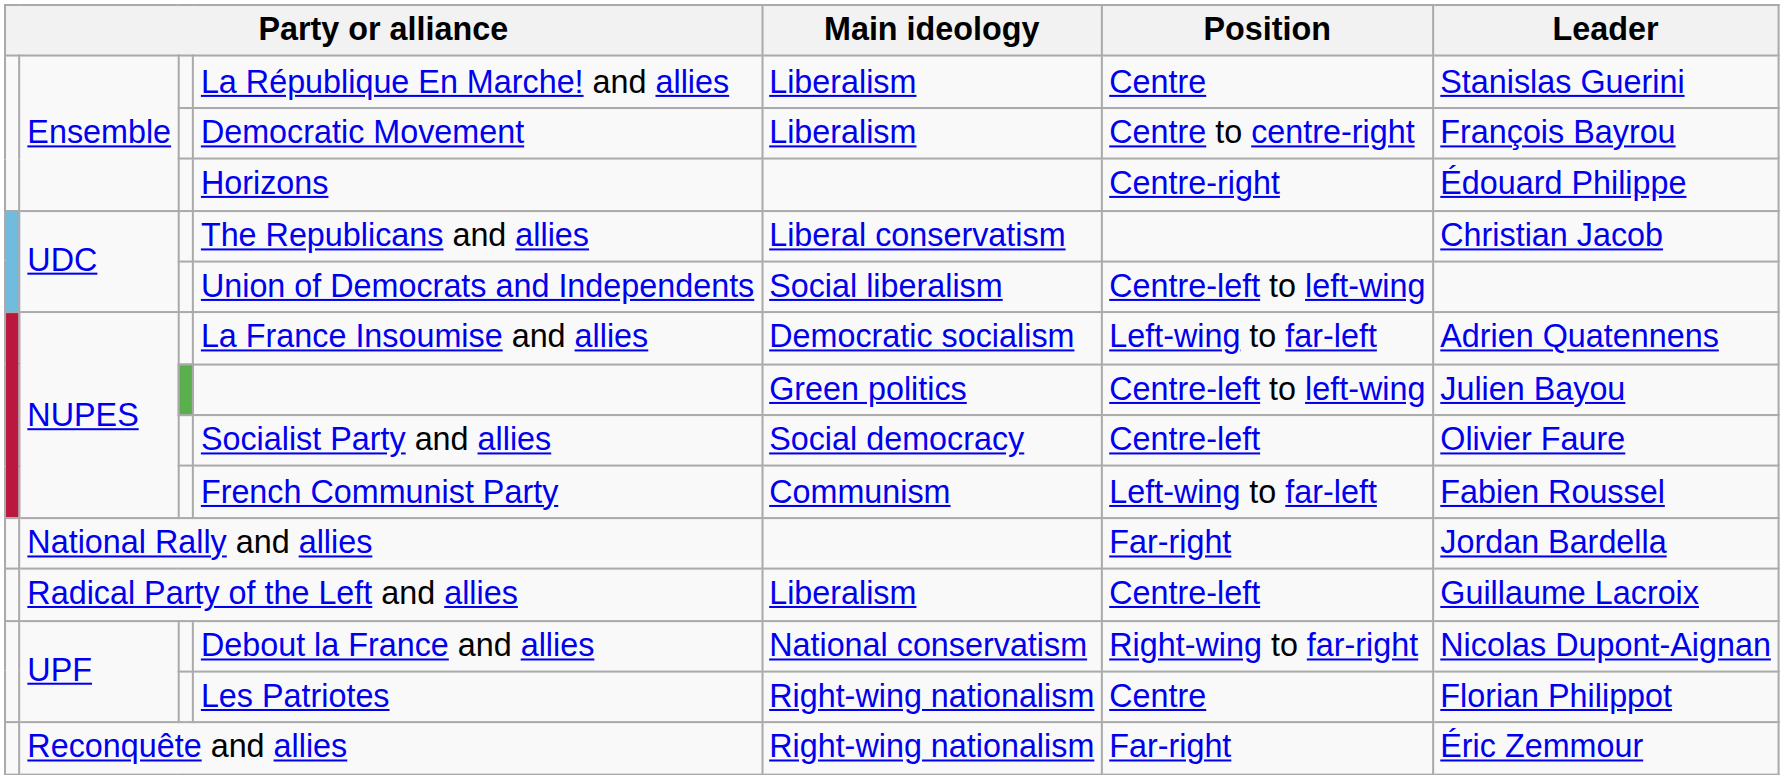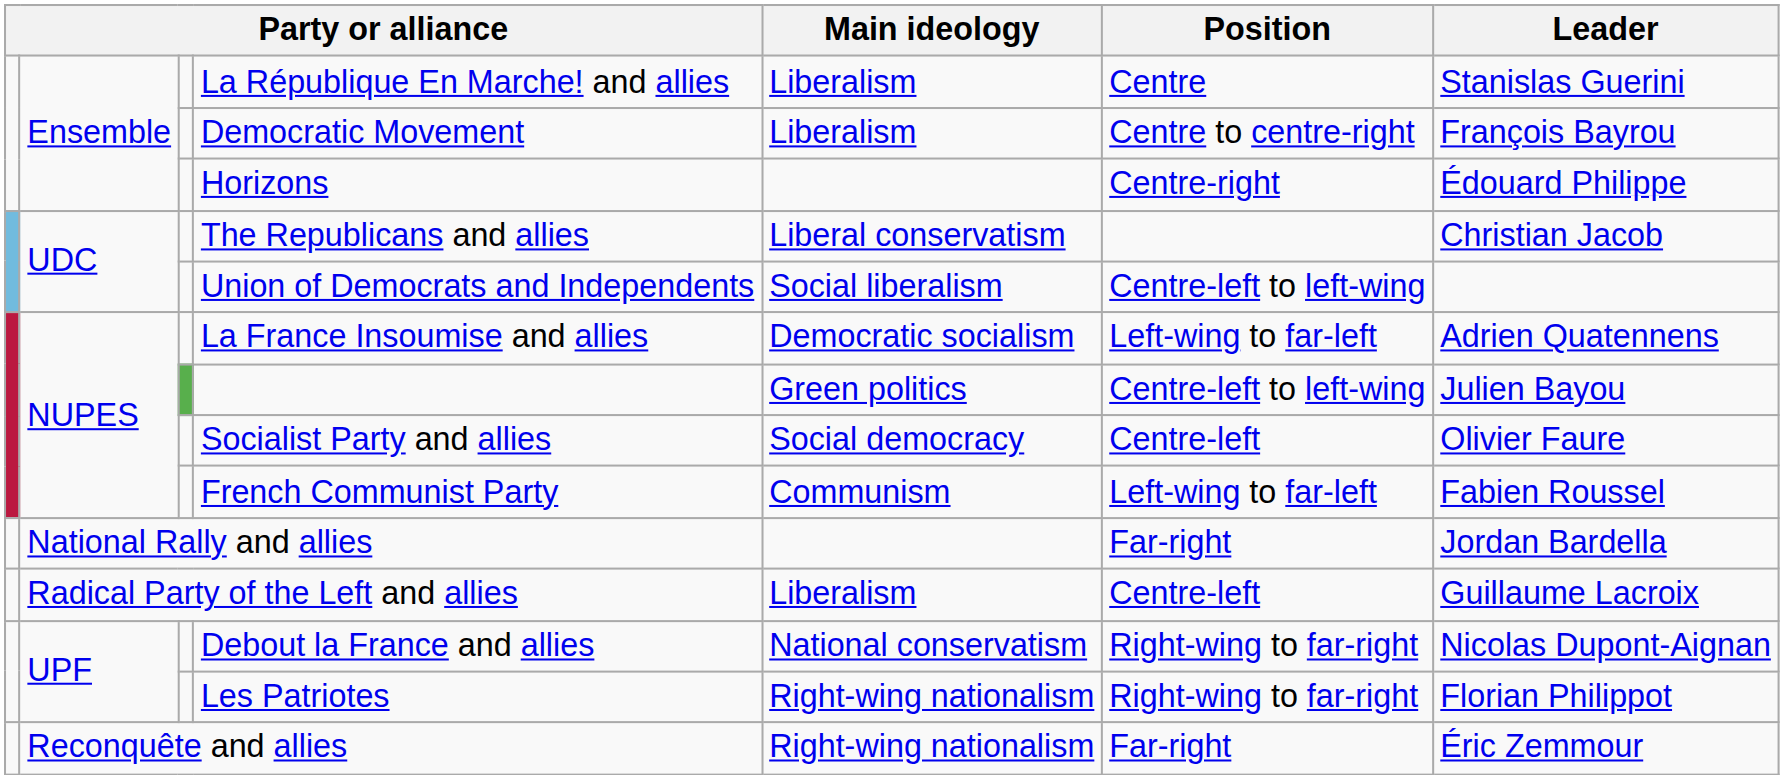(1158, 696) Centre -> (1264, 696) Right-wing to far-right
